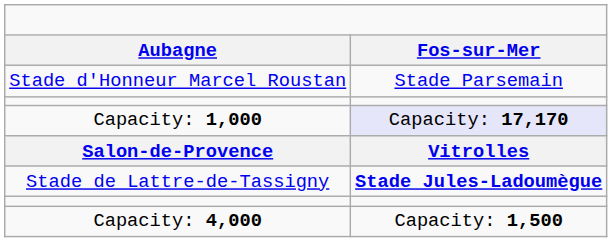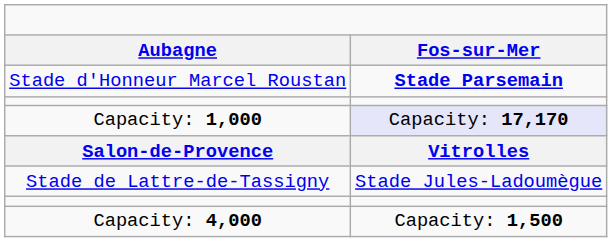(479, 81) normal -> (479, 81) bold
(479, 181) bold -> (479, 181) normal
